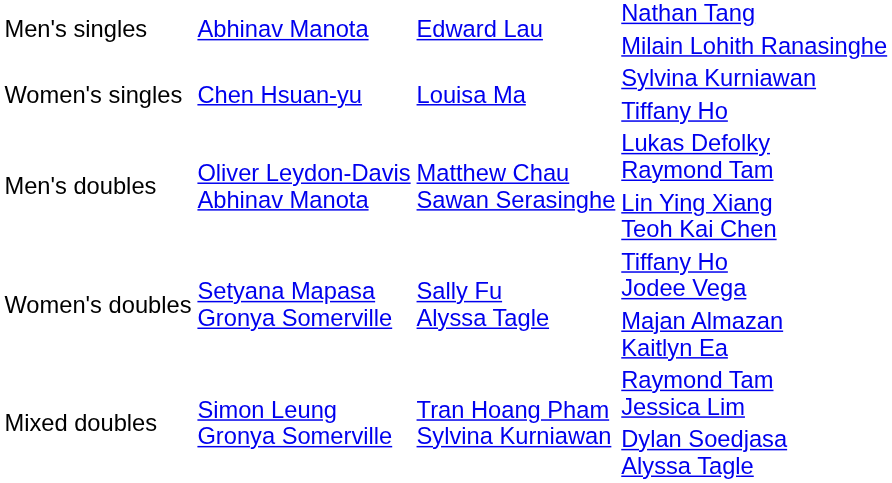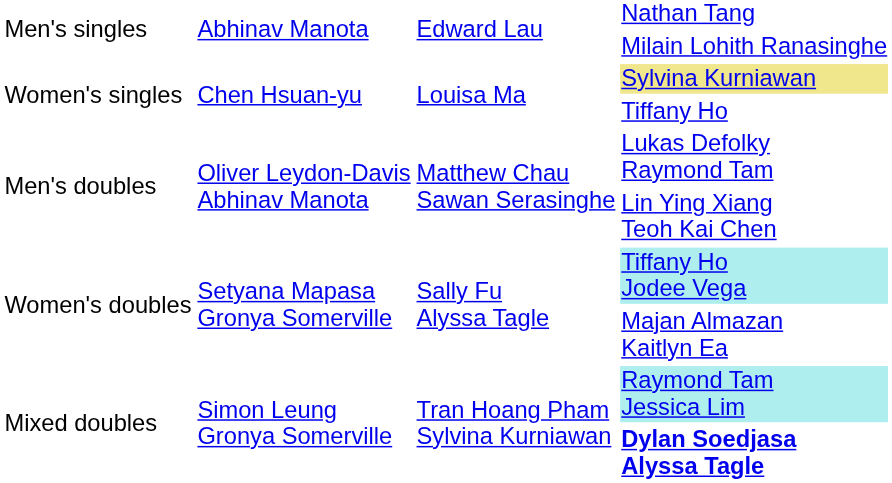(719, 78) no background -> (719, 78) khaki background
(684, 275) no background -> (684, 275) paleturquoise background
(697, 393) no background -> (697, 393) paleturquoise background
(704, 453) normal -> (709, 453) bold
